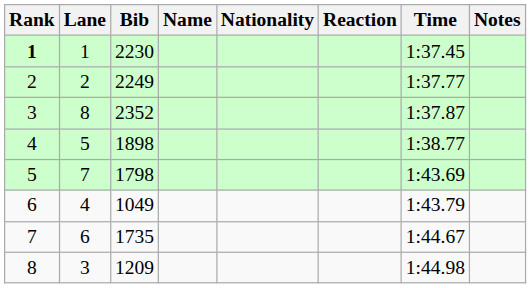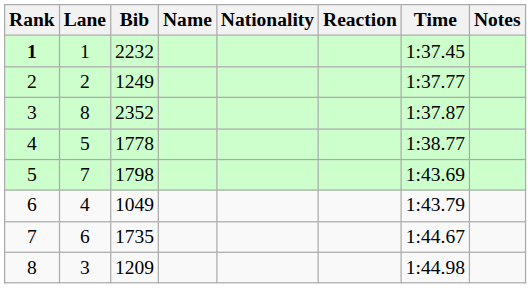(135, 50) 2230 -> (135, 50) 2232
(135, 81) 2249 -> (135, 81) 1249
(135, 143) 1898 -> (135, 143) 1778
